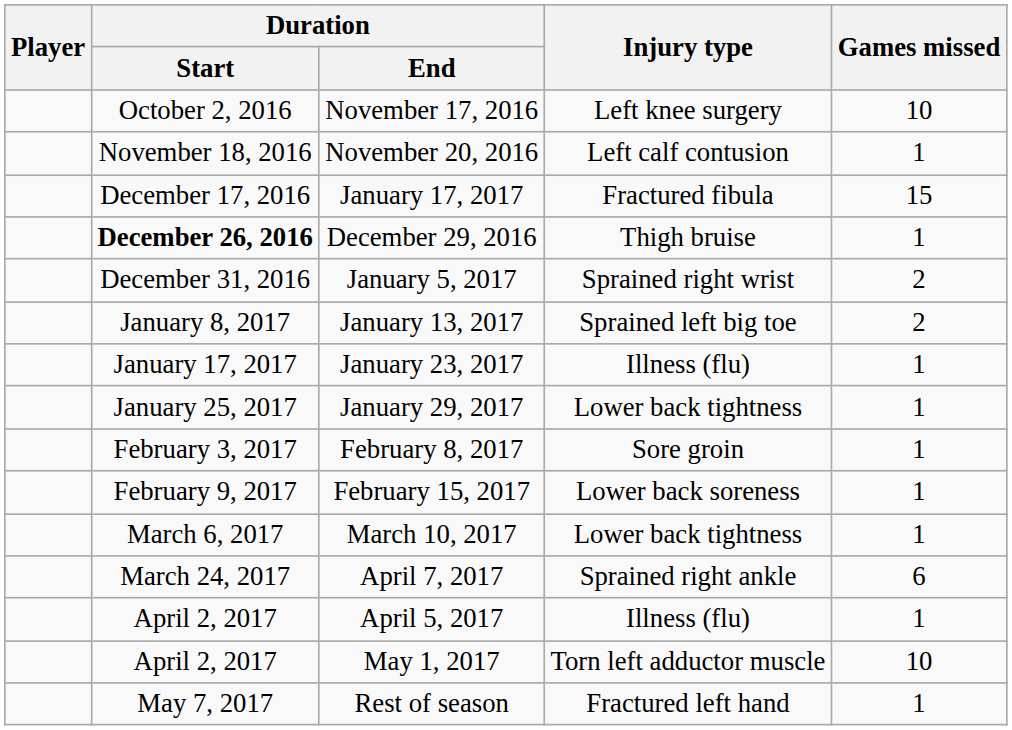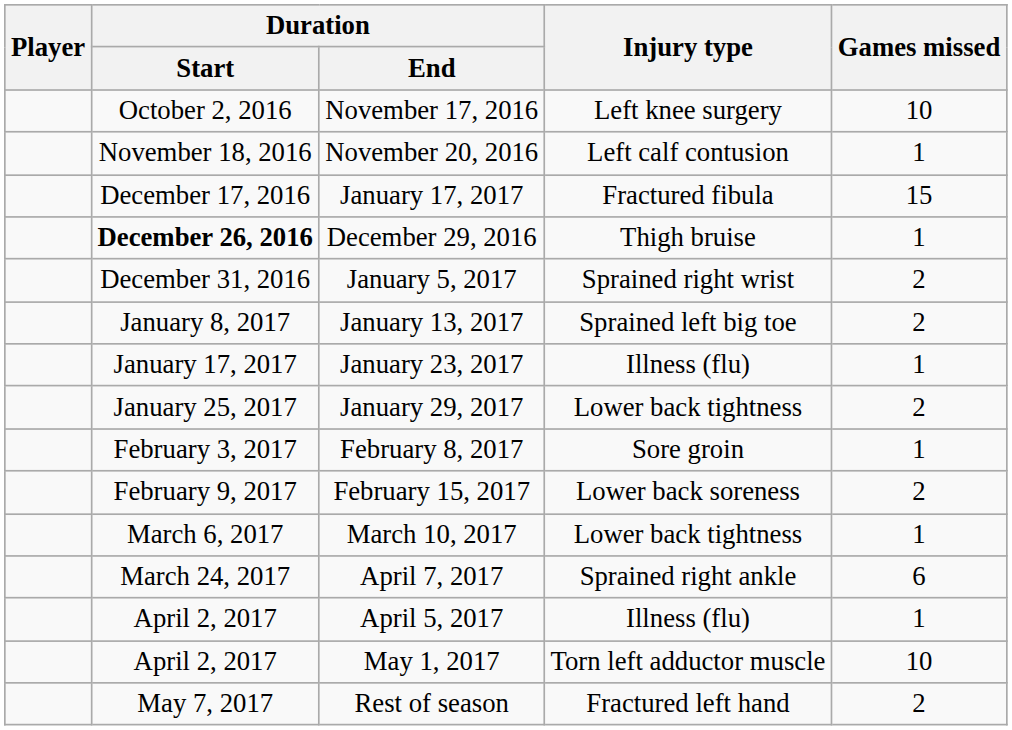(919, 407) 1 -> (919, 407) 2
(919, 491) 1 -> (919, 491) 2
(919, 703) 1 -> (919, 703) 2
